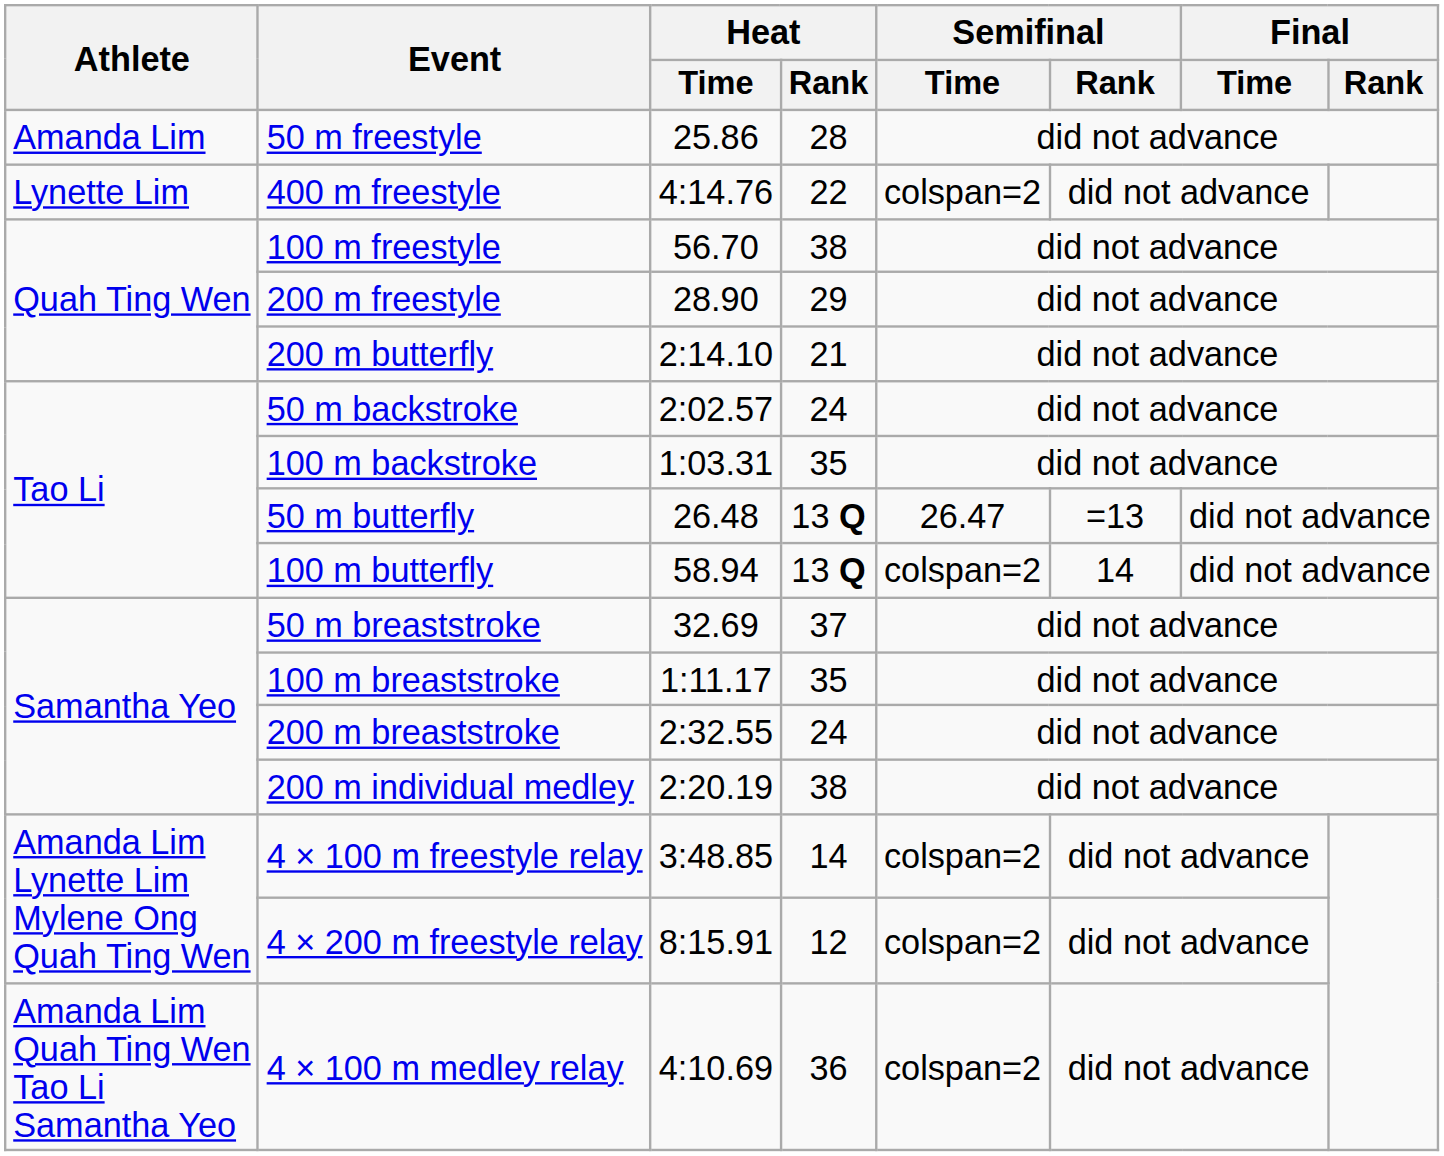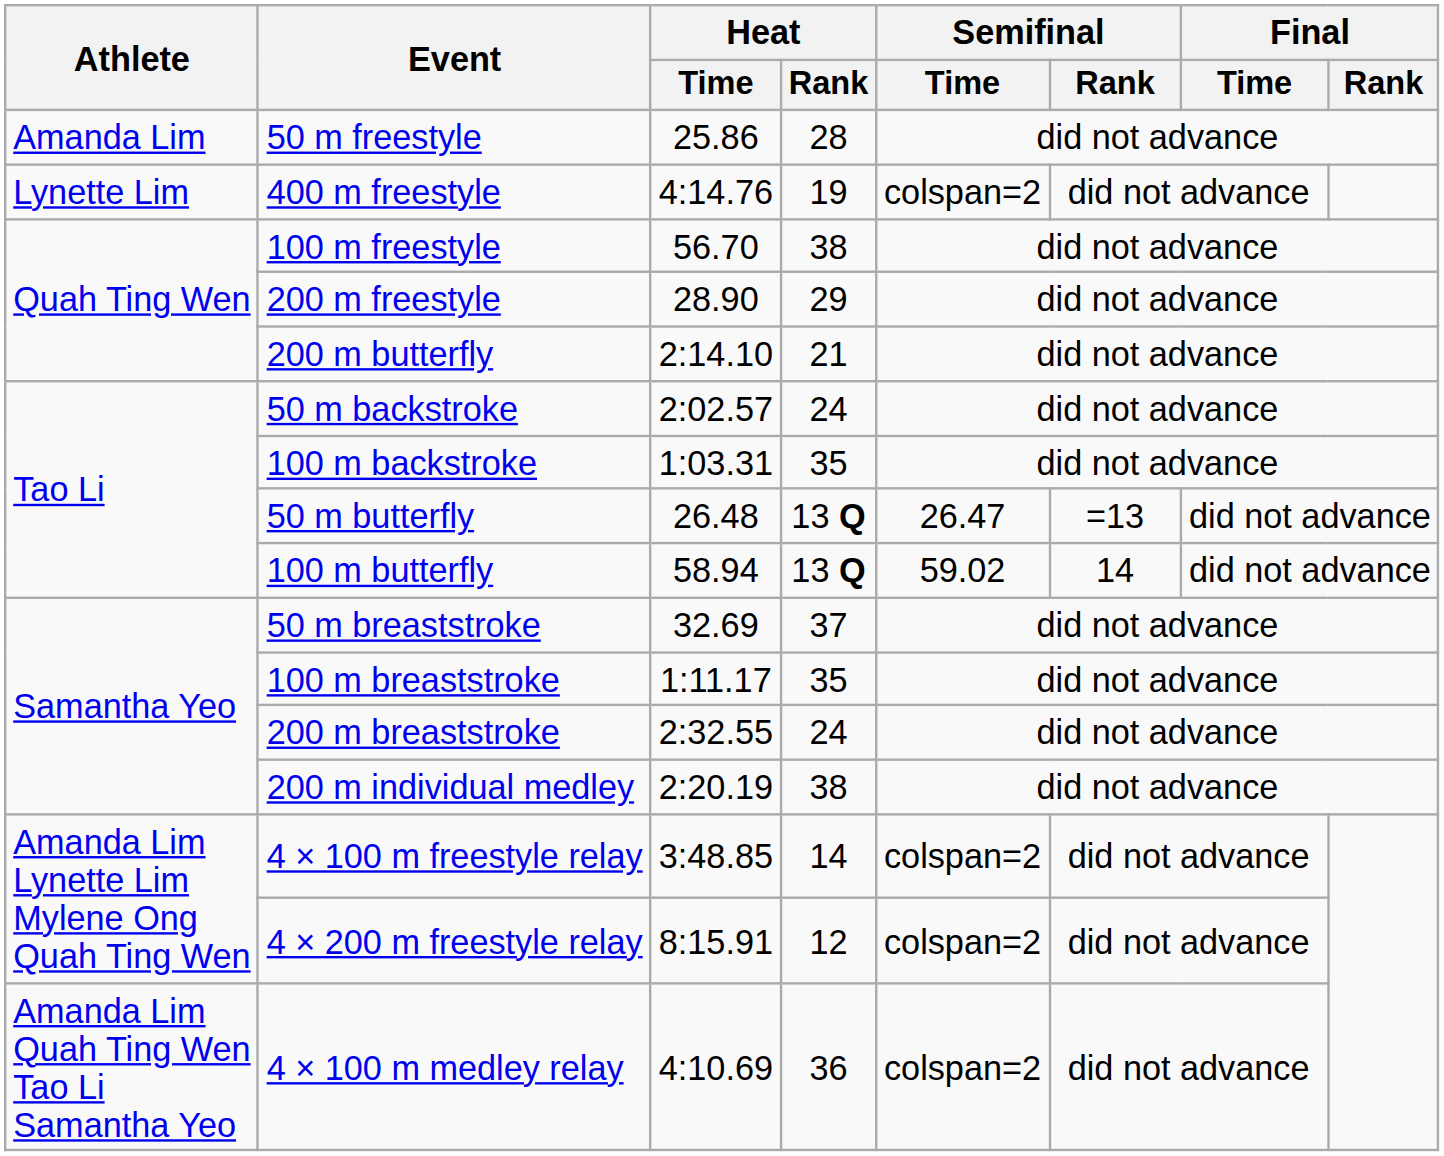(828, 192) 22 -> (828, 192) 19
(963, 571) colspan=2 -> (963, 571) 59.02
